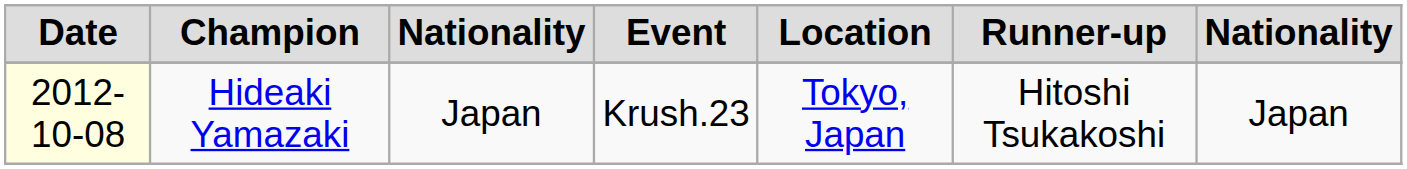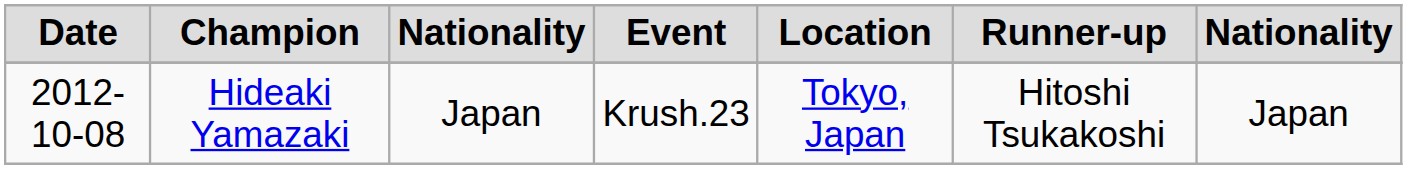(78, 112) lightyellow background -> (78, 112) no background
